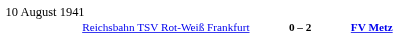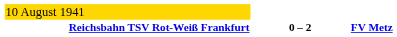(45, 12) no background -> (45, 12) gold background
(166, 28) normal -> (159, 28) bold
